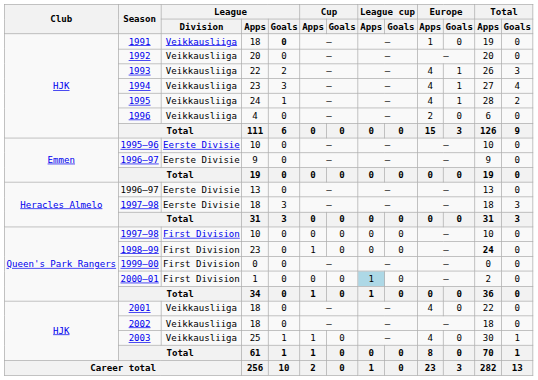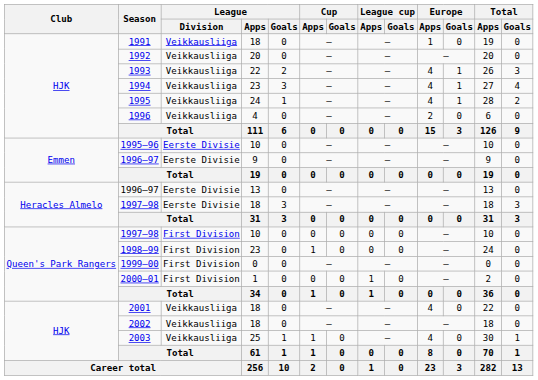(284, 41) bold -> (284, 41) normal
(488, 249) bold -> (488, 249) normal
(371, 279) lightblue background -> (371, 279) no background
